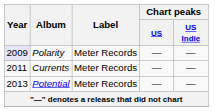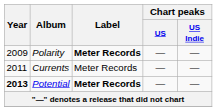(17, 53) lavender background -> (17, 53) no background
(106, 53) normal -> (107, 53) bold
(17, 83) normal -> (17, 83) bold
(106, 83) normal -> (107, 83) bold
